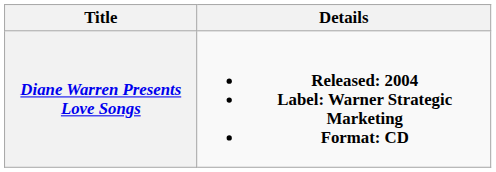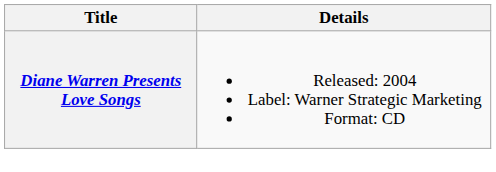(344, 109) bold -> (344, 99) normal
